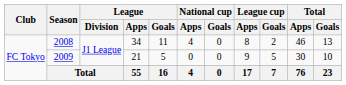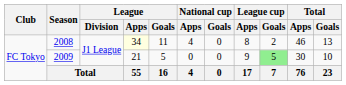(136, 42) no background -> (136, 42) lightyellow background
(274, 57) no background -> (274, 57) lightgreen background
